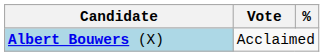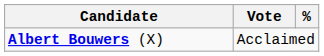(86, 40) lightblue background -> (86, 40) no background
